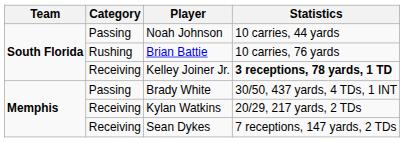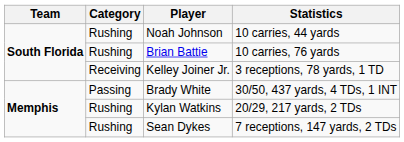(110, 33) Passing -> (111, 33) Rushing
(314, 71) bold -> (310, 71) normal
(115, 108) Receiving -> (111, 108) Rushing
(115, 127) Receiving -> (111, 127) Rushing
